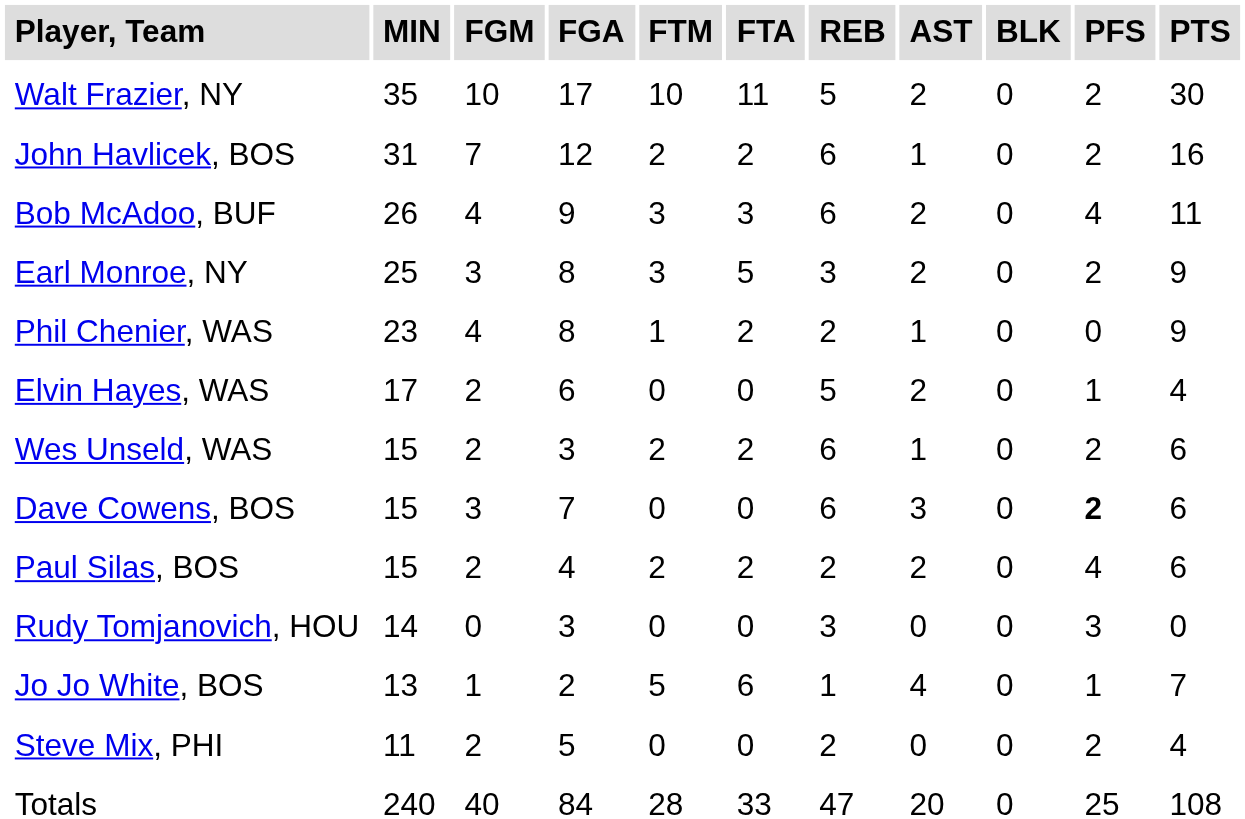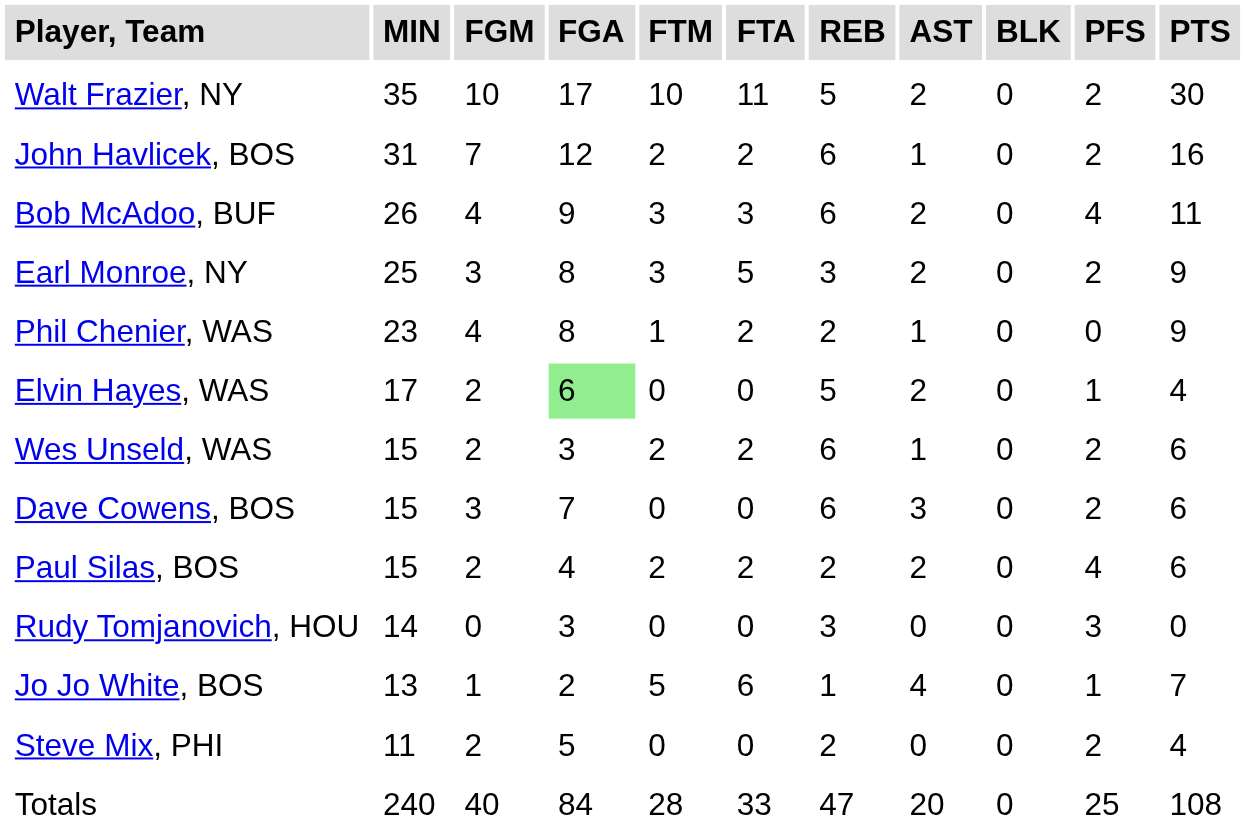(567, 390) no background -> (567, 390) lightgreen background
(1093, 508) bold -> (1093, 508) normal
